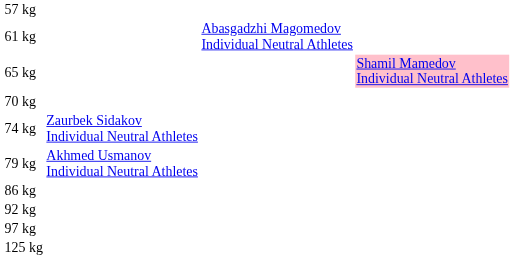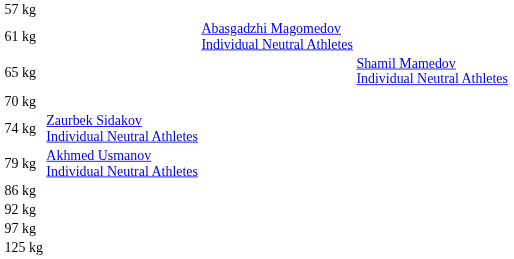(432, 71) pink background -> (432, 71) no background
